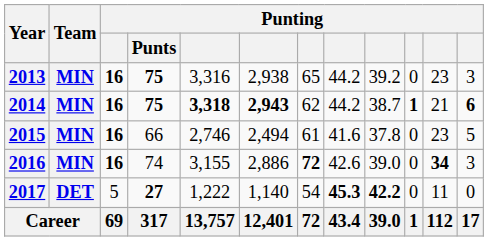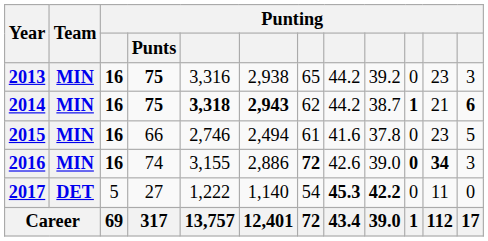(414, 163) normal -> (414, 163) bold
(154, 192) bold -> (154, 192) normal
